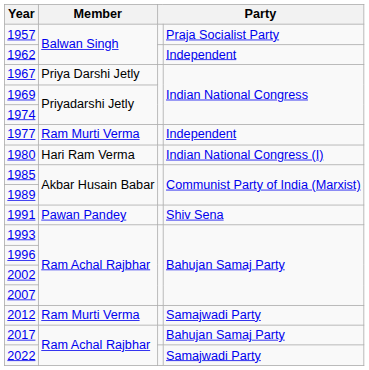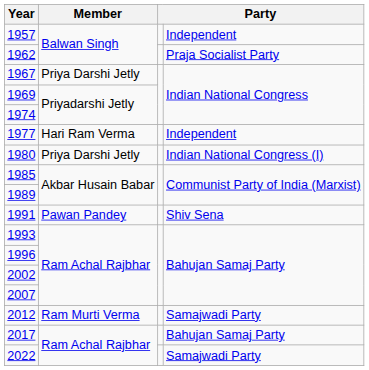(223, 34) Praja Socialist Party -> (201, 34) Independent
(201, 54) Independent -> (223, 54) Praja Socialist Party
(90, 134) Ram Murti Verma -> (88, 134) Hari Ram Verma
(88, 154) Hari Ram Verma -> (90, 154) Priya Darshi Jetly
